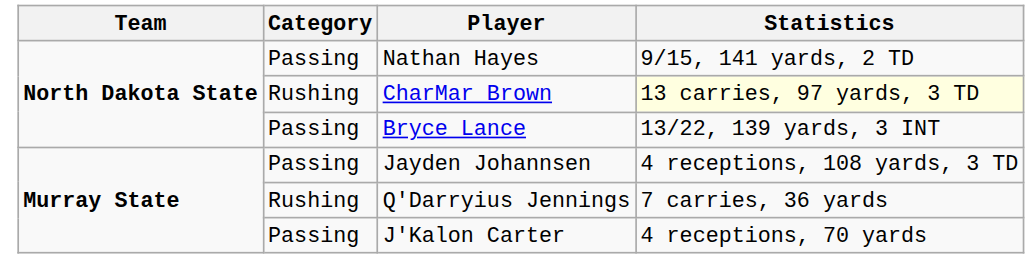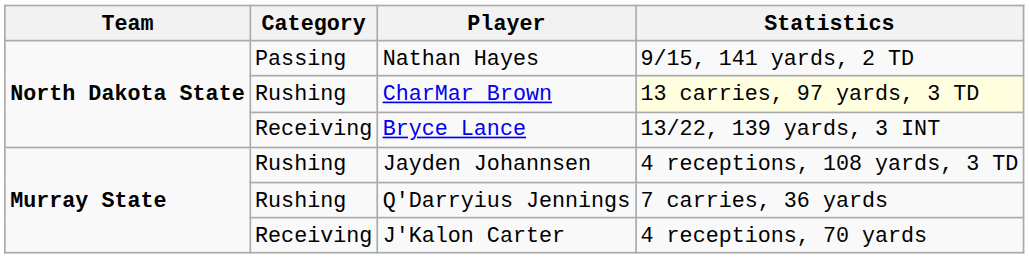(314, 129) Passing -> (314, 129) Receiving
(314, 165) Passing -> (301, 165) Rushing
(314, 236) Passing -> (314, 236) Receiving
